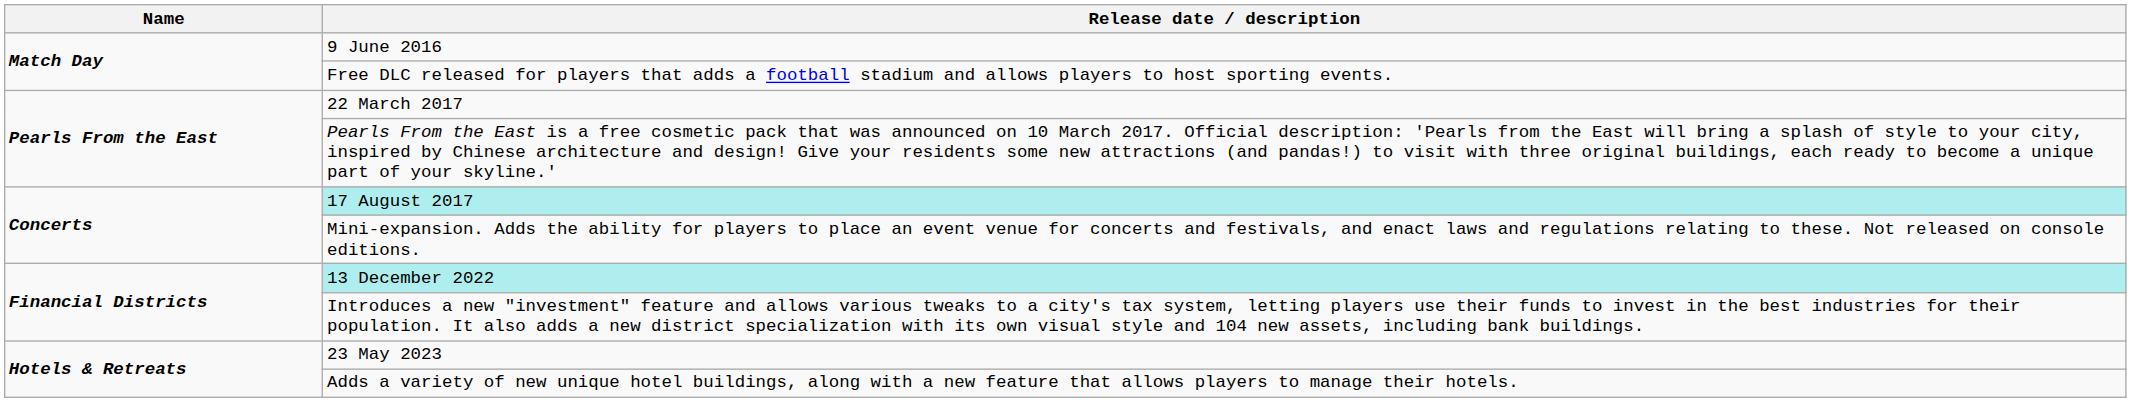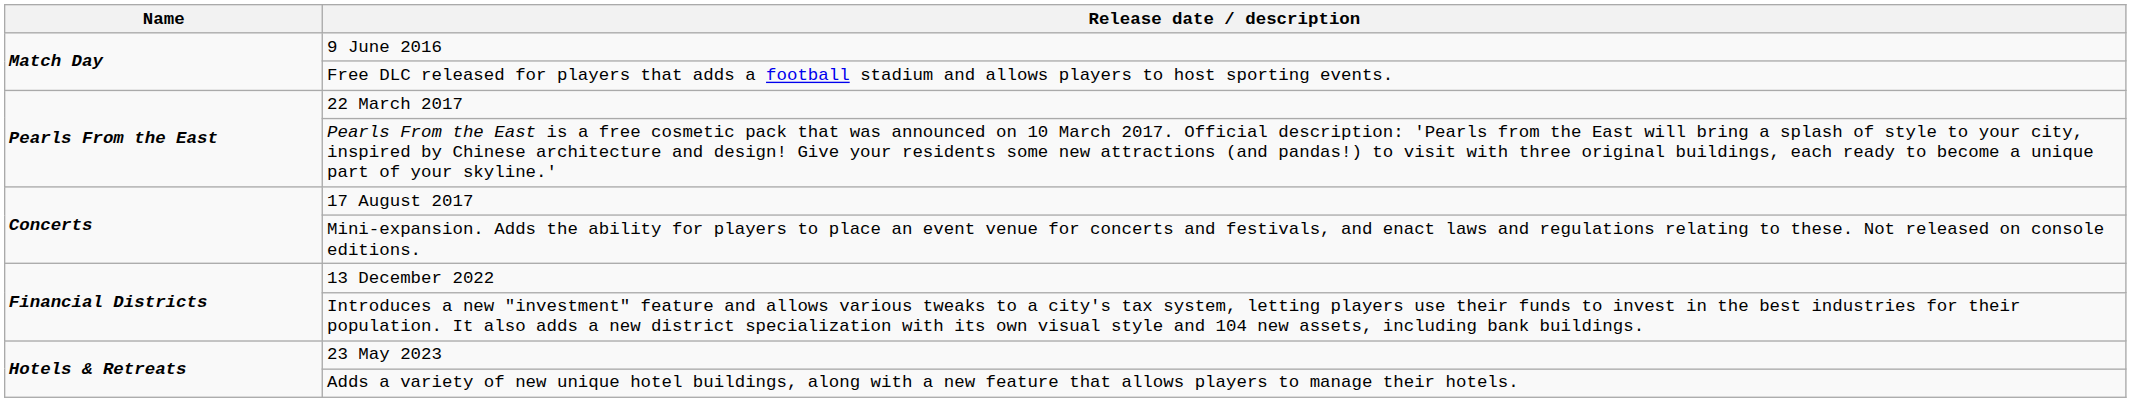(400, 201) paleturquoise background -> (400, 201) no background
(411, 278) paleturquoise background -> (411, 278) no background
